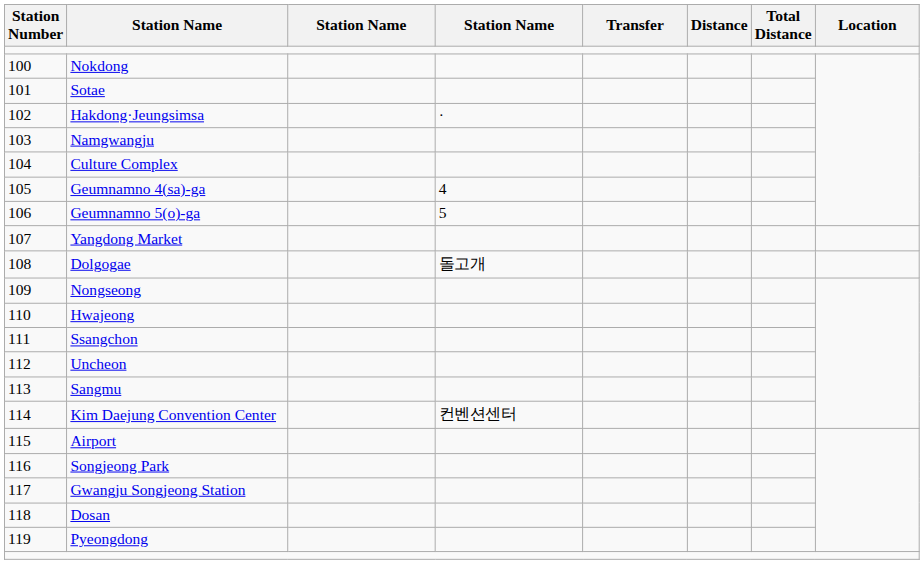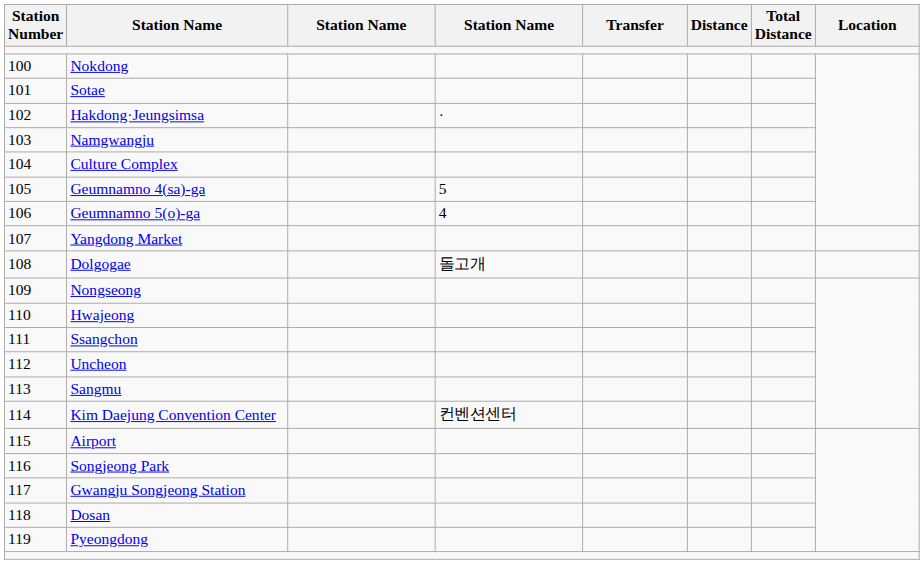(443, 189) 4 -> (443, 189) 5
(443, 213) 5 -> (443, 213) 4
